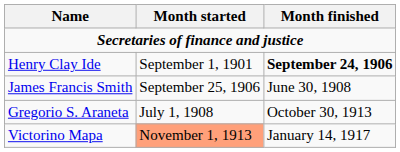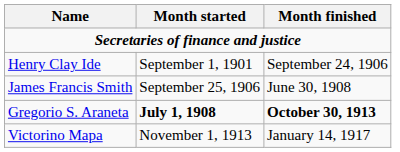(330, 64) bold -> (327, 64) normal
(176, 111) normal -> (178, 111) bold
(319, 111) normal -> (321, 111) bold
(196, 135) lightsalmon background -> (196, 135) no background
